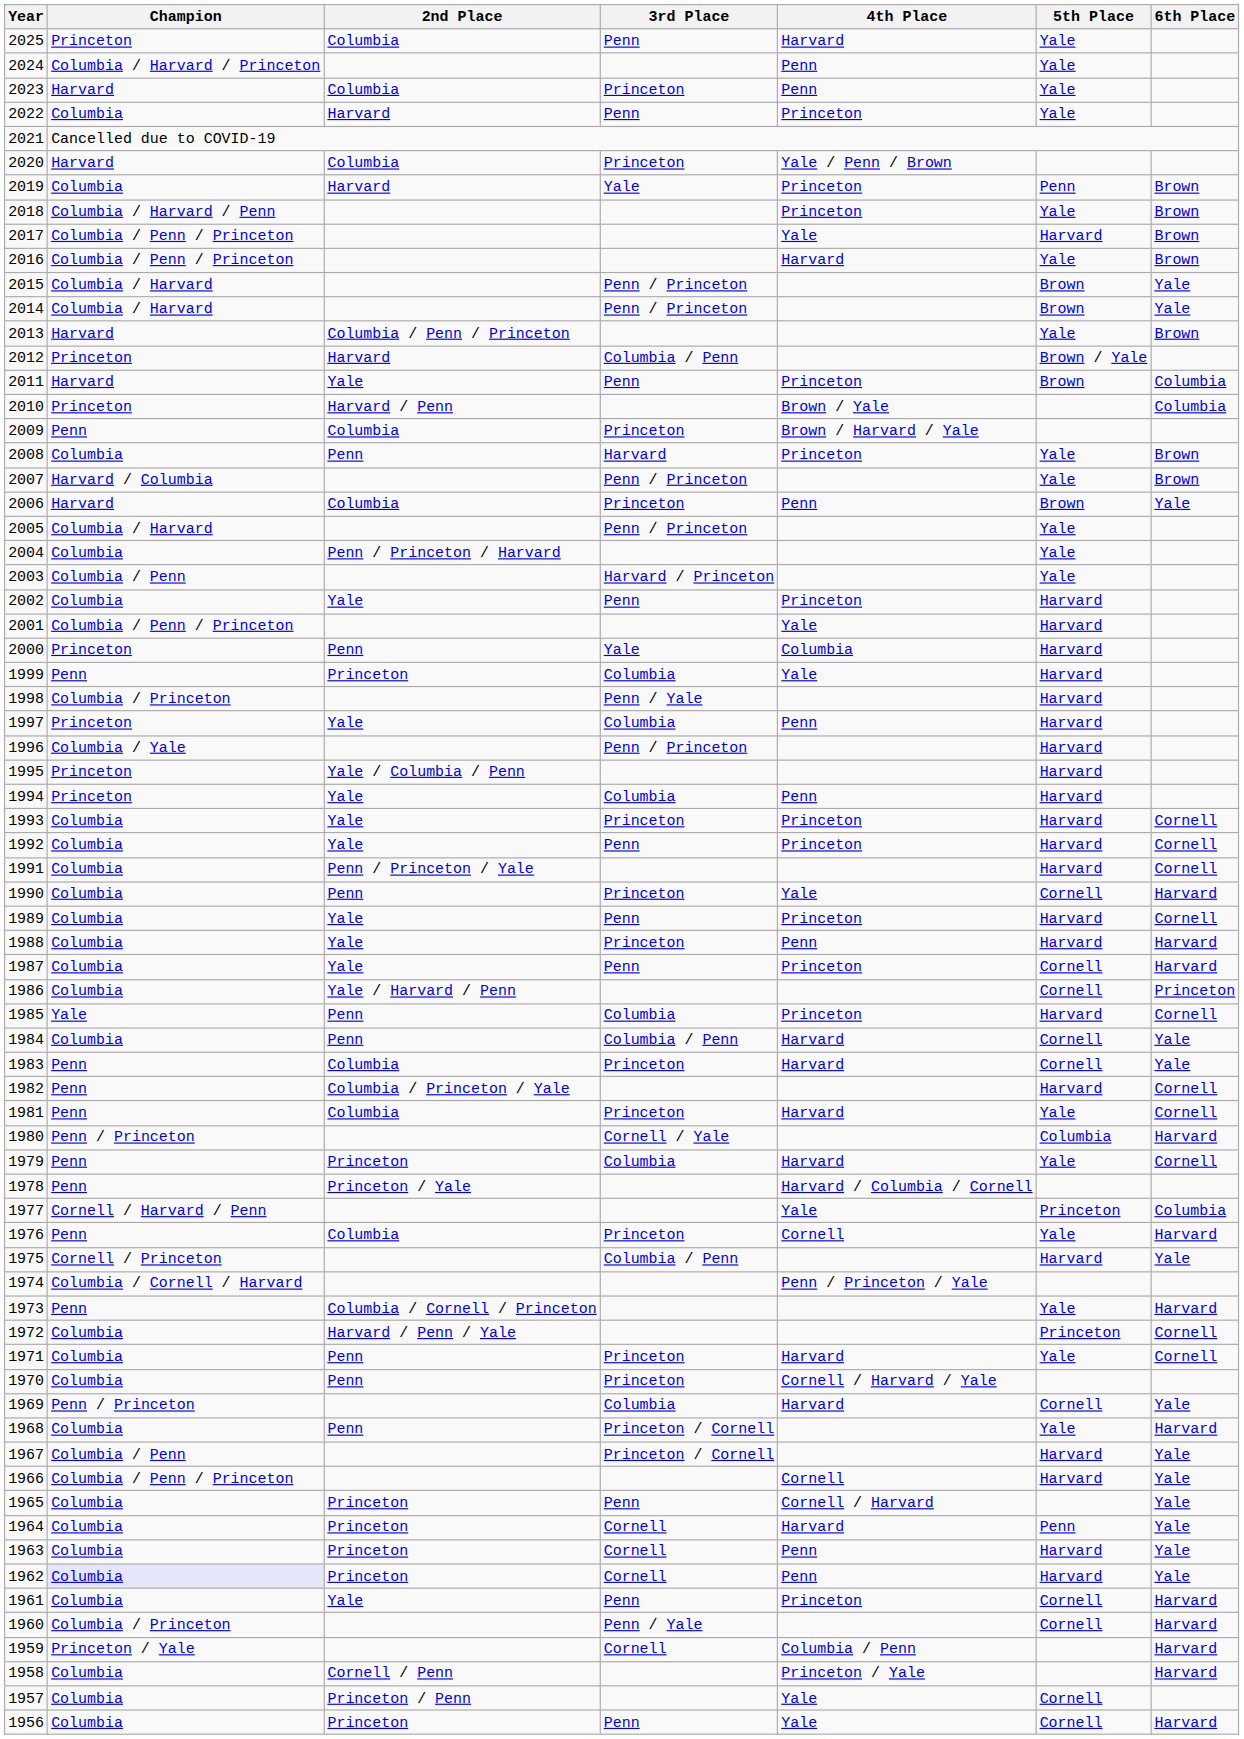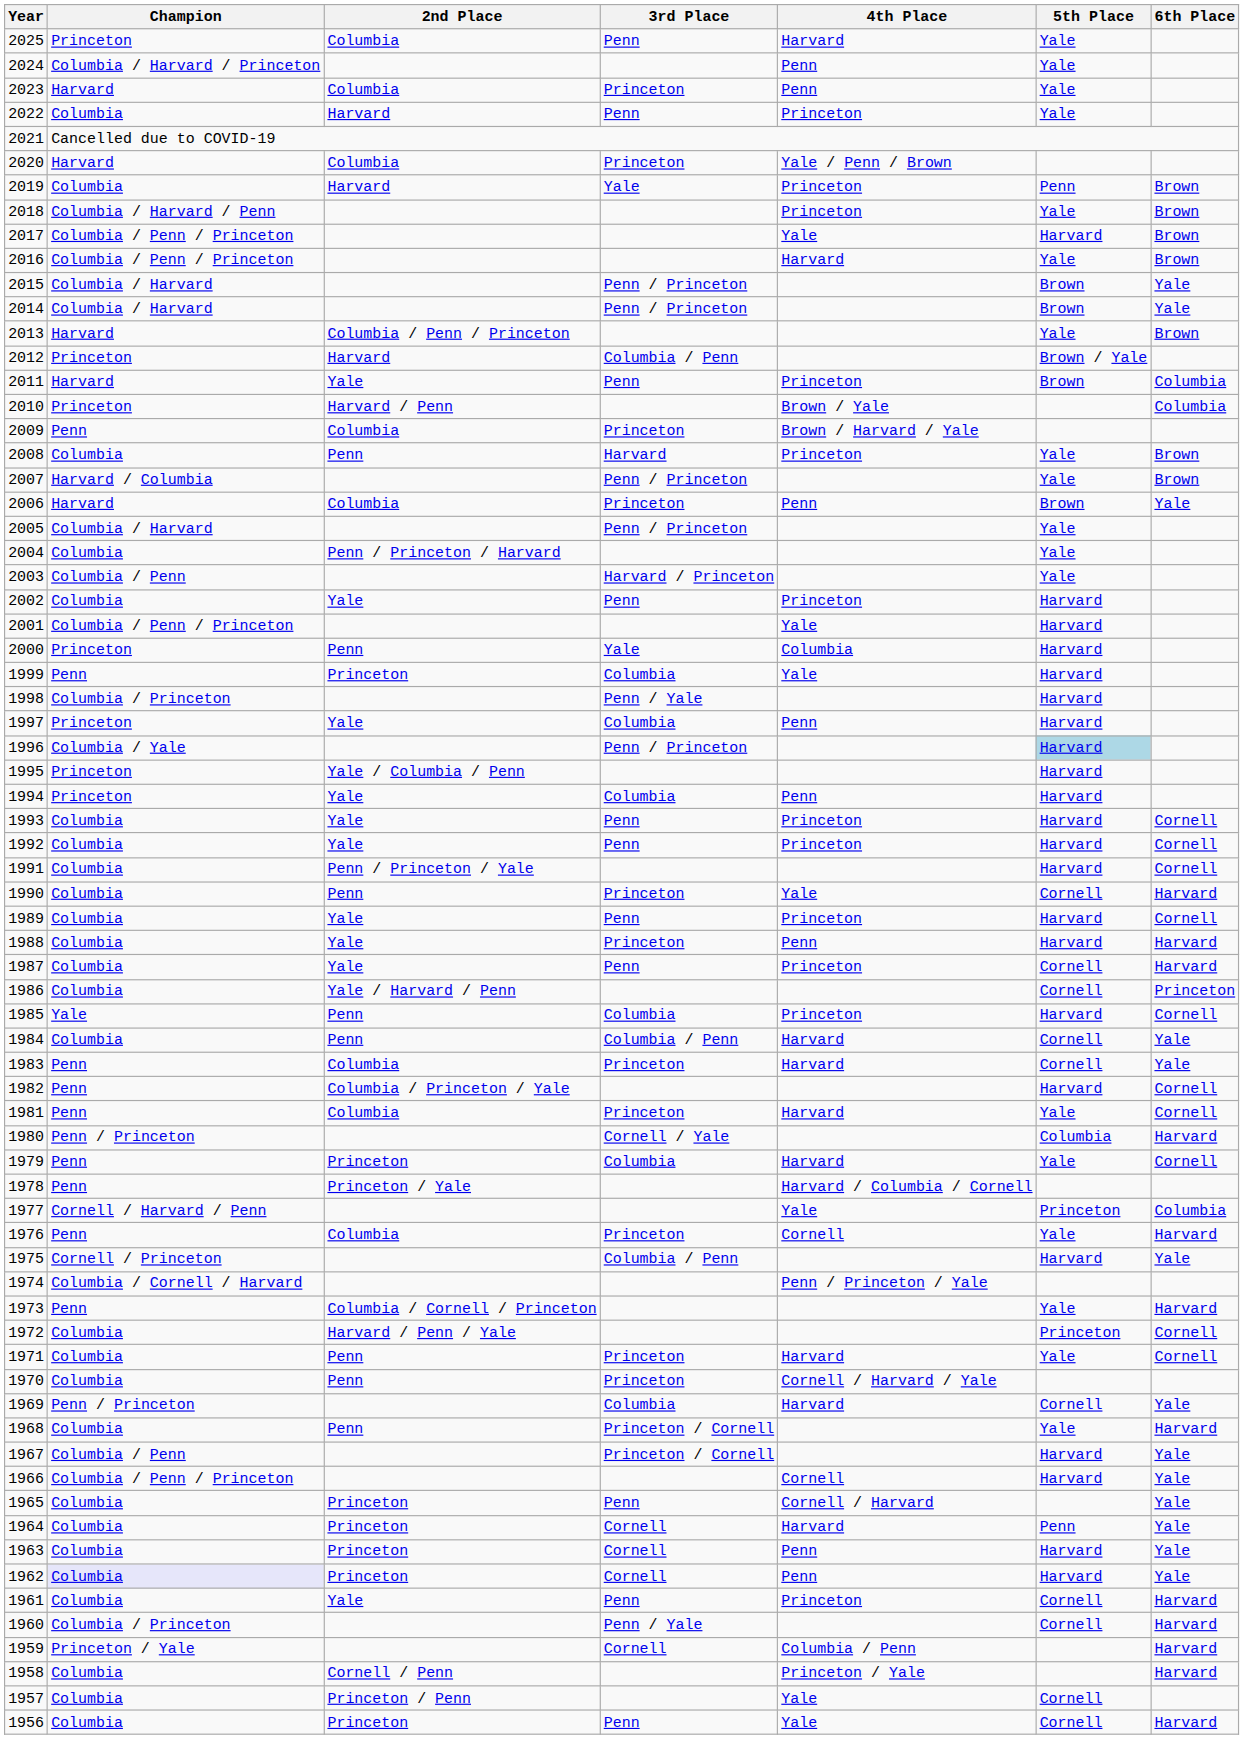(1071, 748) no background -> (1071, 748) lightblue background
(644, 821) Princeton -> (622, 821) Penn
